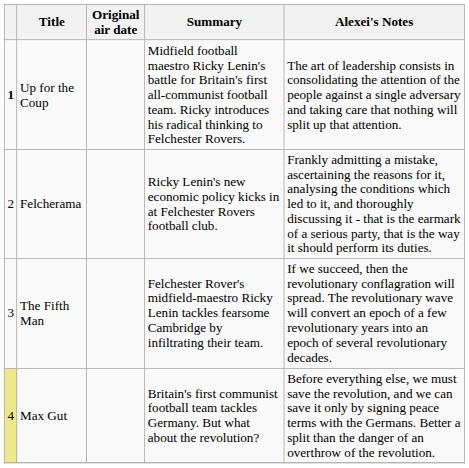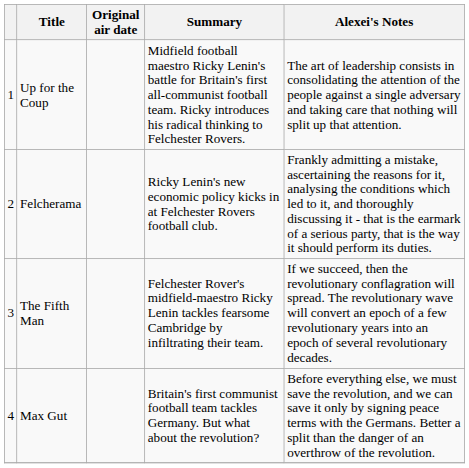(11, 94) bold -> (11, 94) normal
(11, 415) khaki background -> (11, 415) no background
